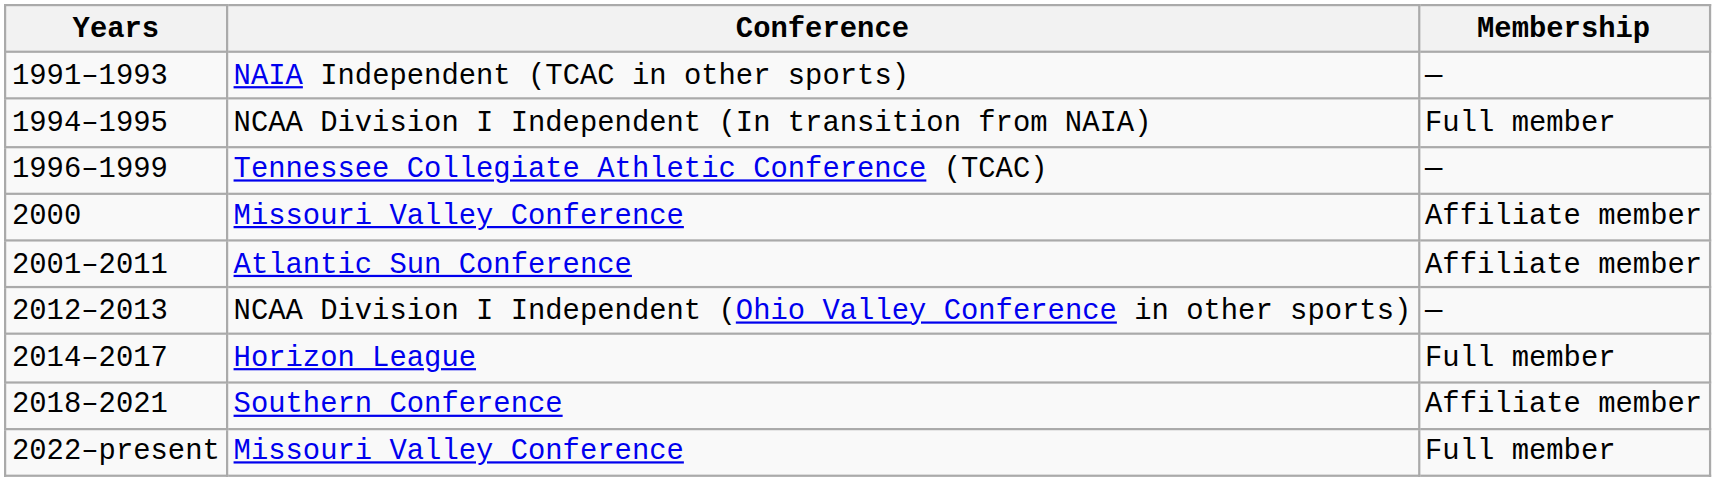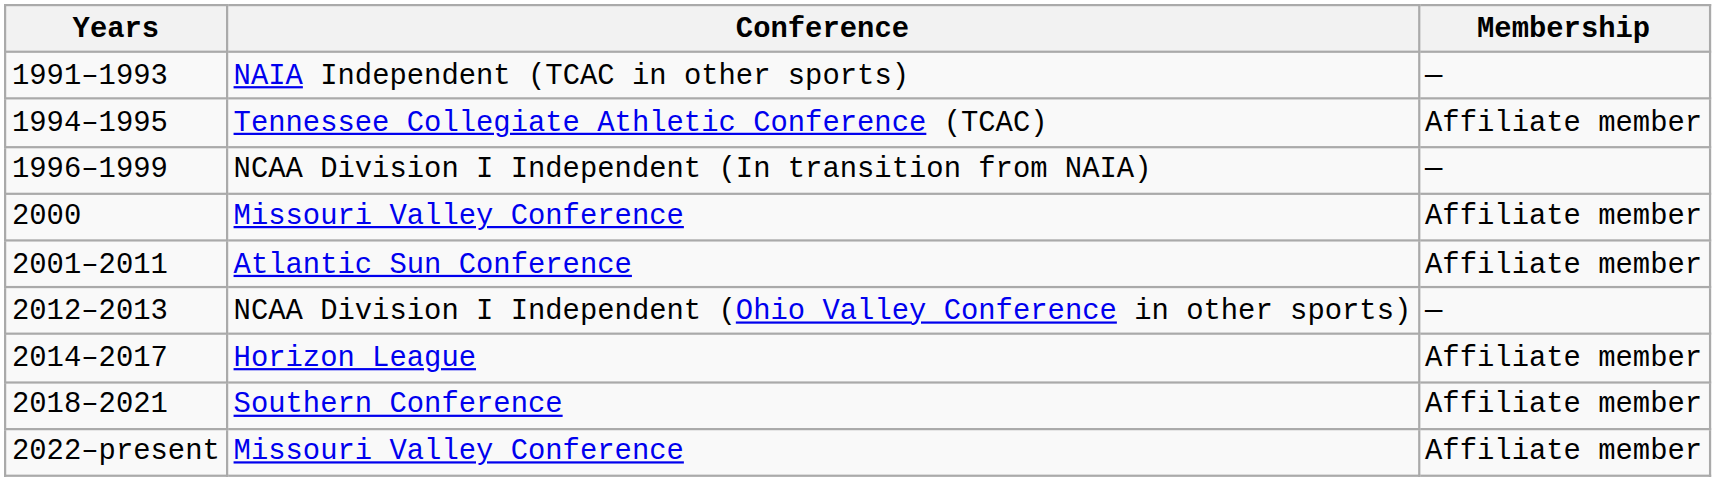(693, 123) NCAA Division I Independent (In transition from NAIA) -> (641, 123) Tennessee Collegiate Athletic Conference (TCAC)
(1520, 123) Full member -> (1564, 123) Affiliate member
(641, 170) Tennessee Collegiate Athletic Conference (TCAC) -> (693, 170) NCAA Division I Independent (In transition from NAIA)
(1520, 358) Full member -> (1564, 358) Affiliate member
(1520, 452) Full member -> (1564, 452) Affiliate member
